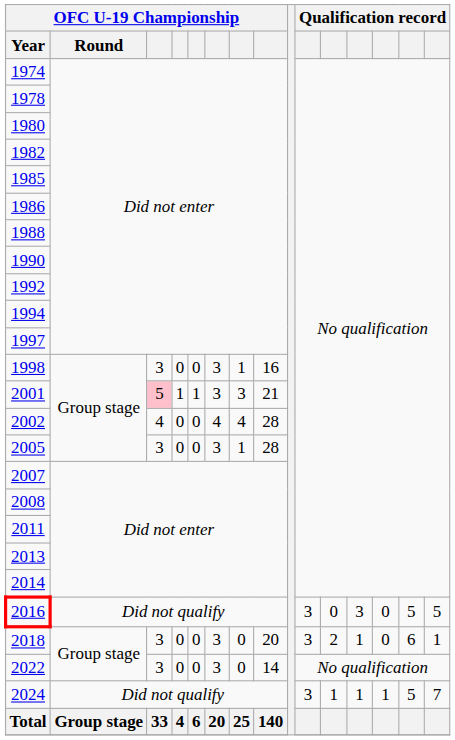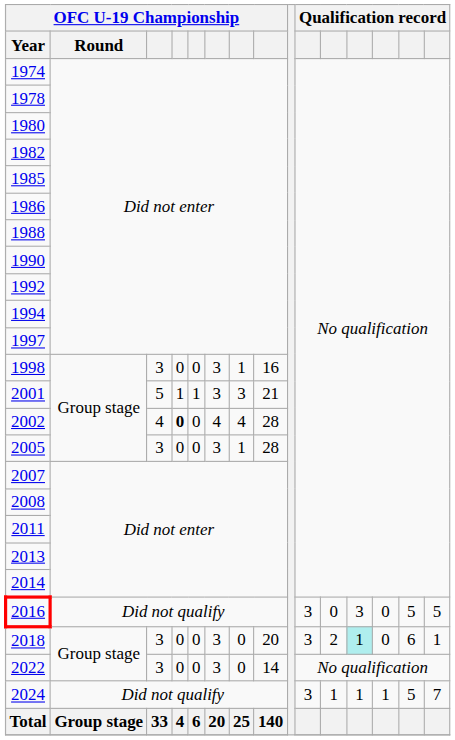(159, 394) pink background -> (159, 394) no background
(180, 421) normal -> (180, 421) bold
(360, 640) no background -> (360, 640) paleturquoise background
